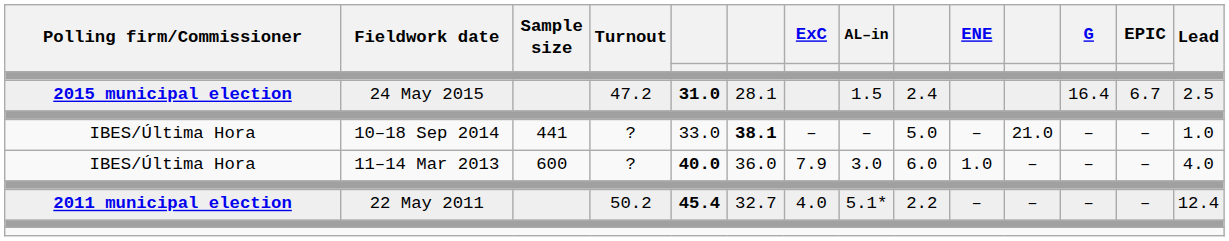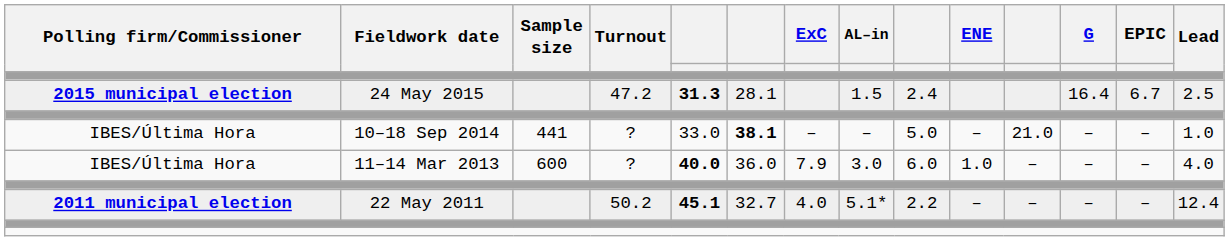(699, 96) 31.0 -> (699, 96) 31.3
(699, 205) 45.4 -> (699, 205) 45.1
